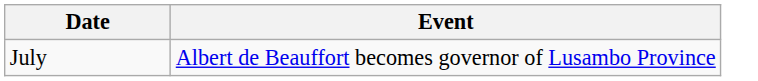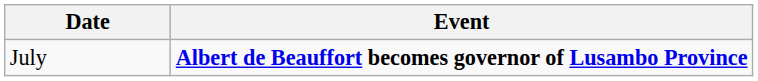(446, 57) normal -> (462, 57) bold
